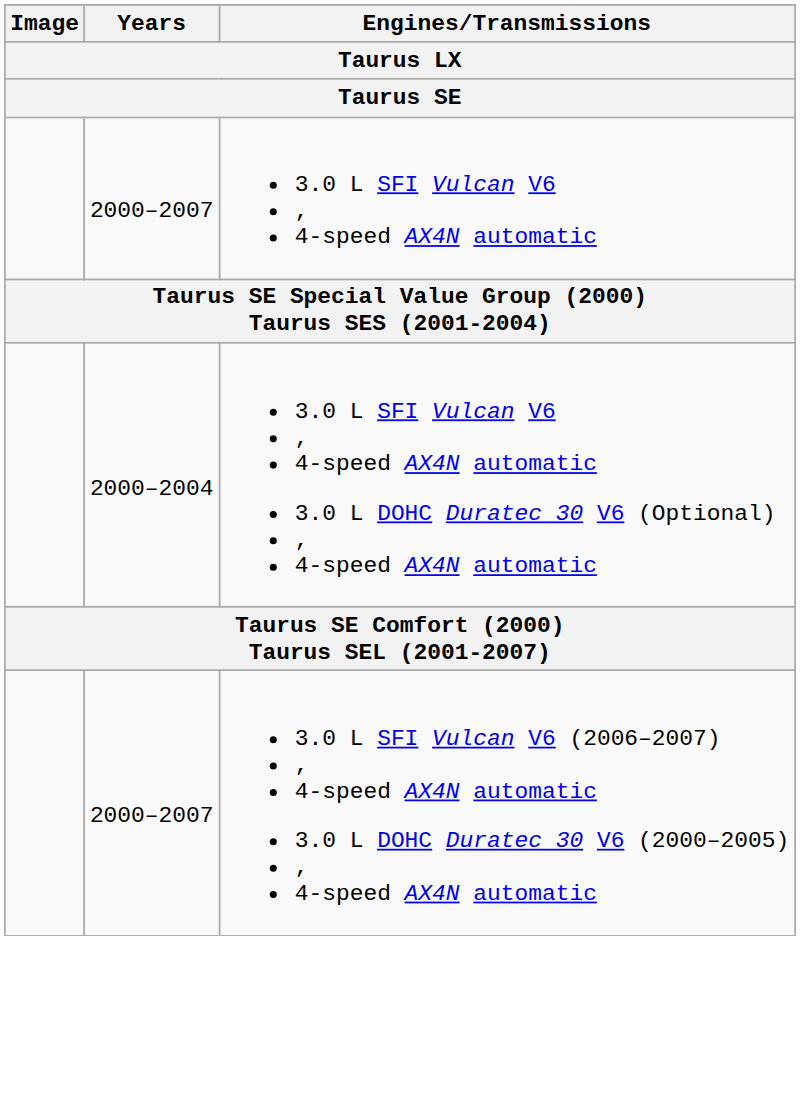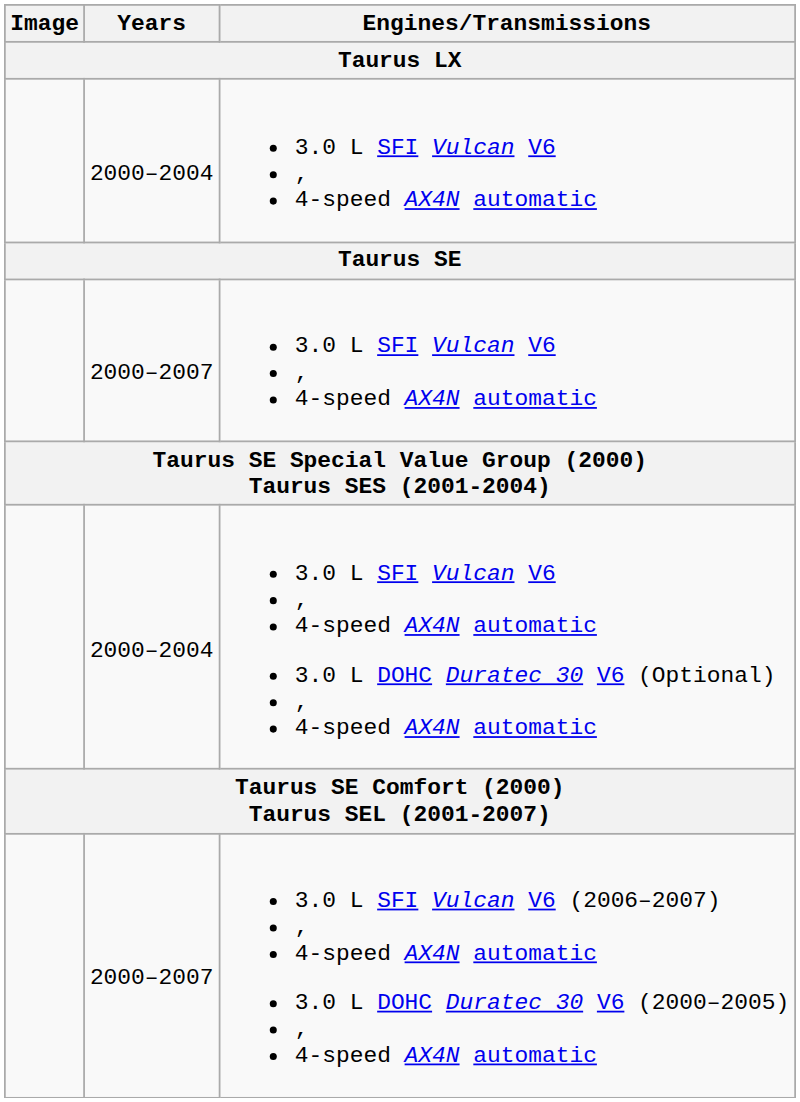+ row: (152, 174)
